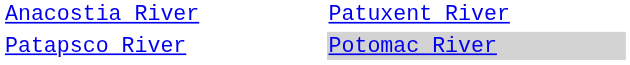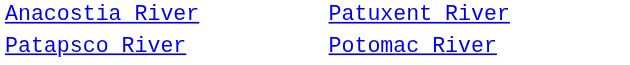(413, 46) lightgrey background -> (413, 46) no background
